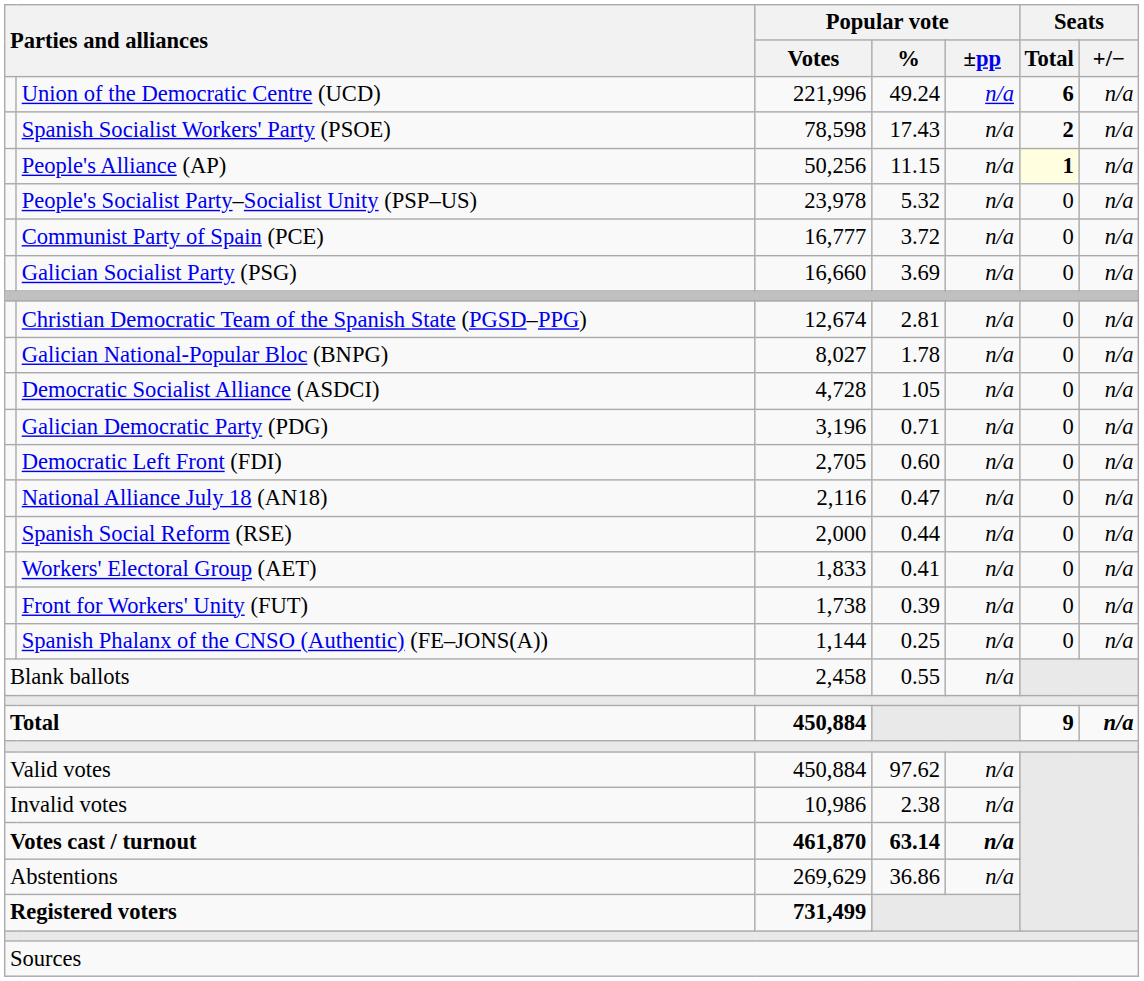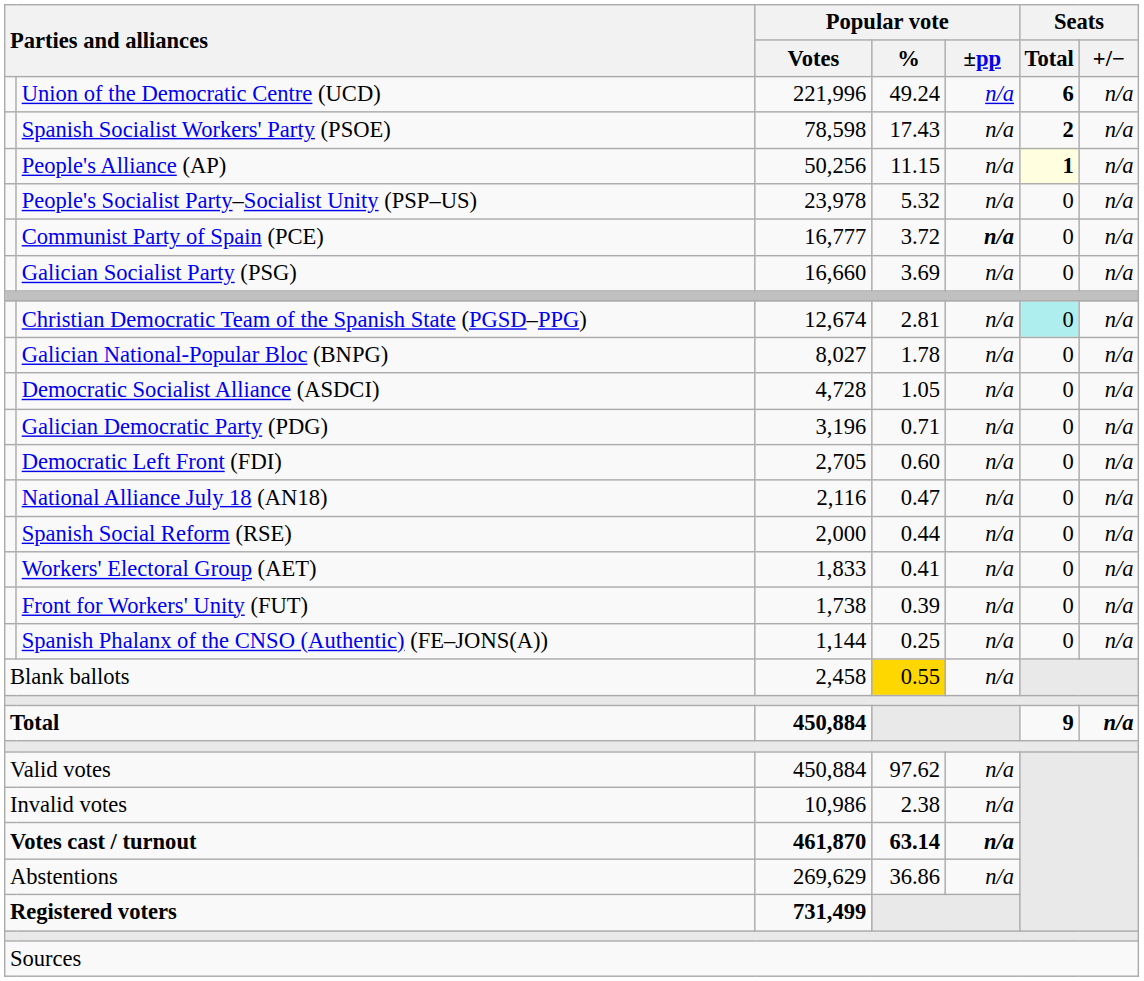(1000, 237) normal -> (999, 237) bold
(1068, 319) no background -> (1068, 319) paleturquoise background
(920, 676) no background -> (920, 676) gold background
